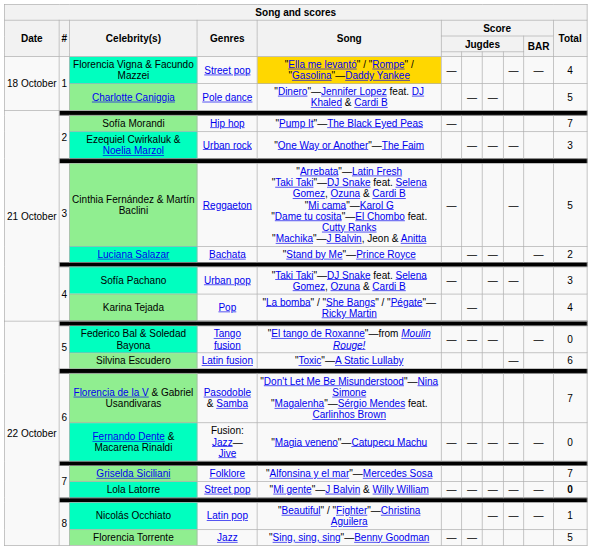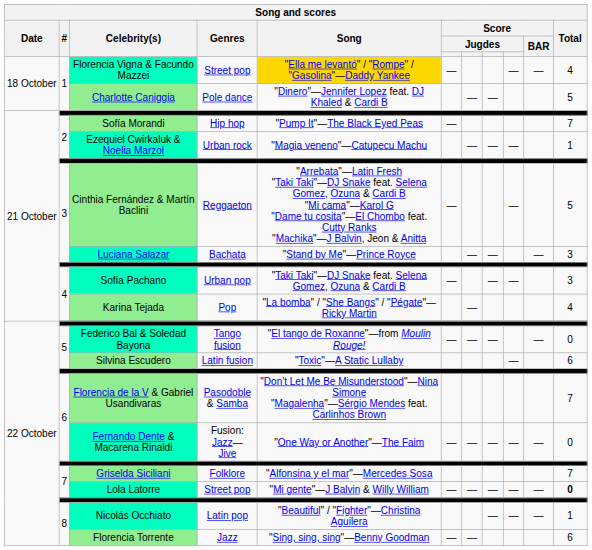(349, 145) "One Way or Another"—The Faim -> (349, 145) "Magia veneno"—Catupecu Machu
(570, 145) 3 -> (570, 145) 1
(570, 254) 2 -> (570, 254) 3
(349, 442) "Magia veneno"—Catupecu Machu -> (349, 442) "One Way or Another"—The Faim
(570, 538) 5 -> (570, 538) 6
